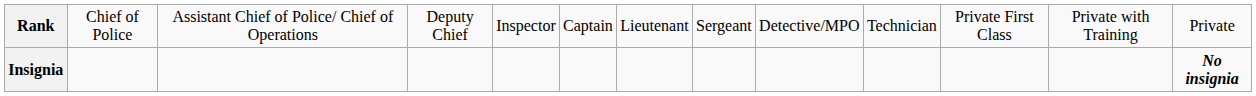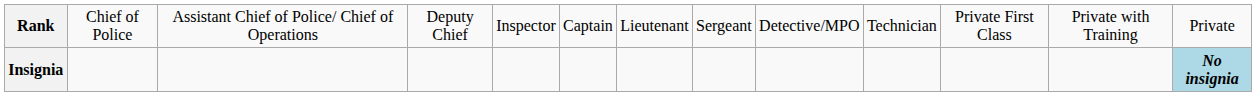(1212, 69) no background -> (1212, 69) lightblue background
